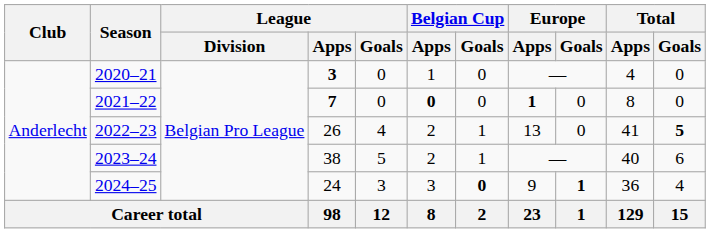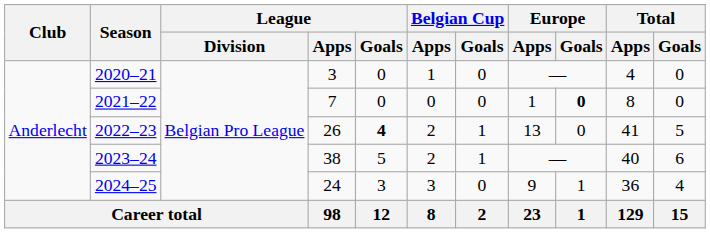(332, 74) bold -> (332, 74) normal
(332, 102) bold -> (332, 102) normal
(431, 102) bold -> (431, 102) normal
(532, 102) bold -> (532, 102) normal
(581, 102) normal -> (581, 102) bold
(381, 130) normal -> (381, 130) bold
(680, 130) bold -> (680, 130) normal
(482, 185) bold -> (482, 185) normal
(581, 185) bold -> (581, 185) normal
